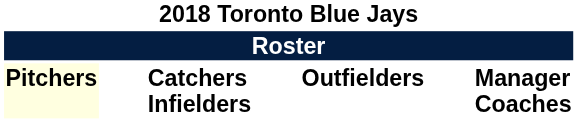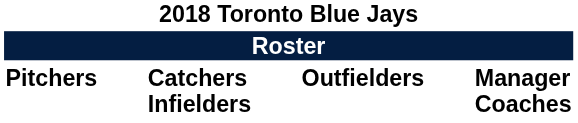(51, 78) lightyellow background -> (51, 78) no background
